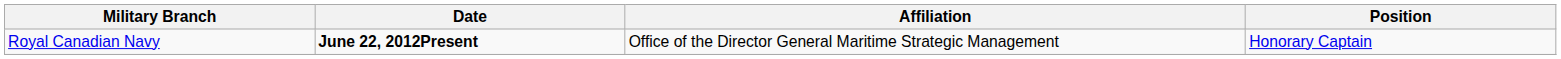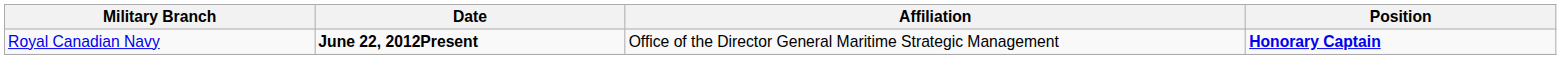(1311, 41) normal -> (1315, 41) bold
